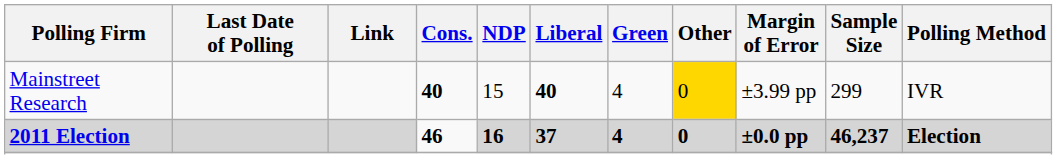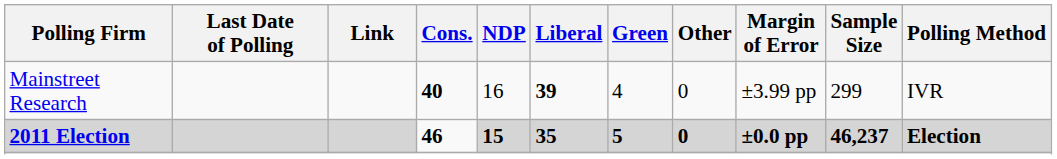(493, 90) 15 -> (493, 90) 16
(546, 90) 40 -> (546, 90) 39
(683, 90) gold background -> (683, 90) no background
(493, 135) 16 -> (493, 135) 15
(546, 135) 37 -> (546, 135) 35
(617, 135) 4 -> (617, 135) 5
